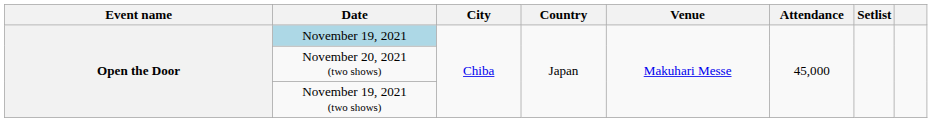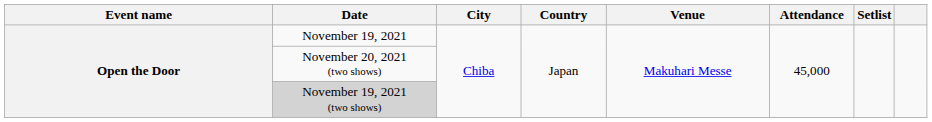(355, 35) lightblue background -> (355, 35) no background
(355, 99) no background -> (355, 99) lightgrey background
